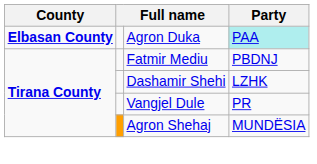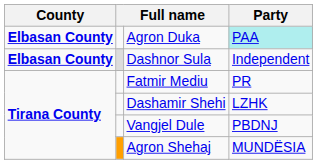+ row: (169, 59)
(255, 59) PBDNJ -> (242, 81) PR
(242, 103) PR -> (255, 125) PBDNJ
